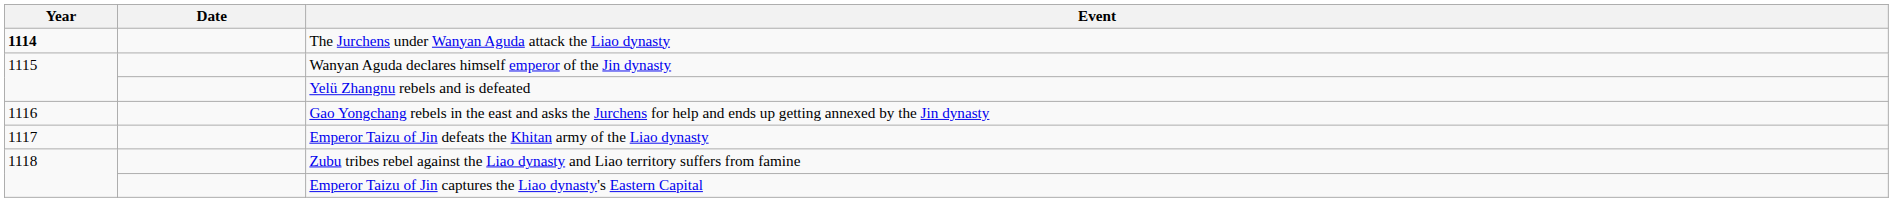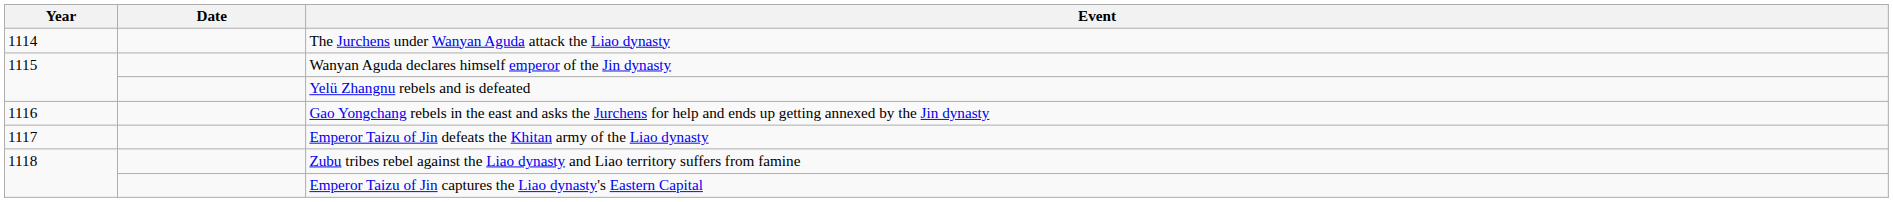(22, 40) bold -> (23, 40) normal
